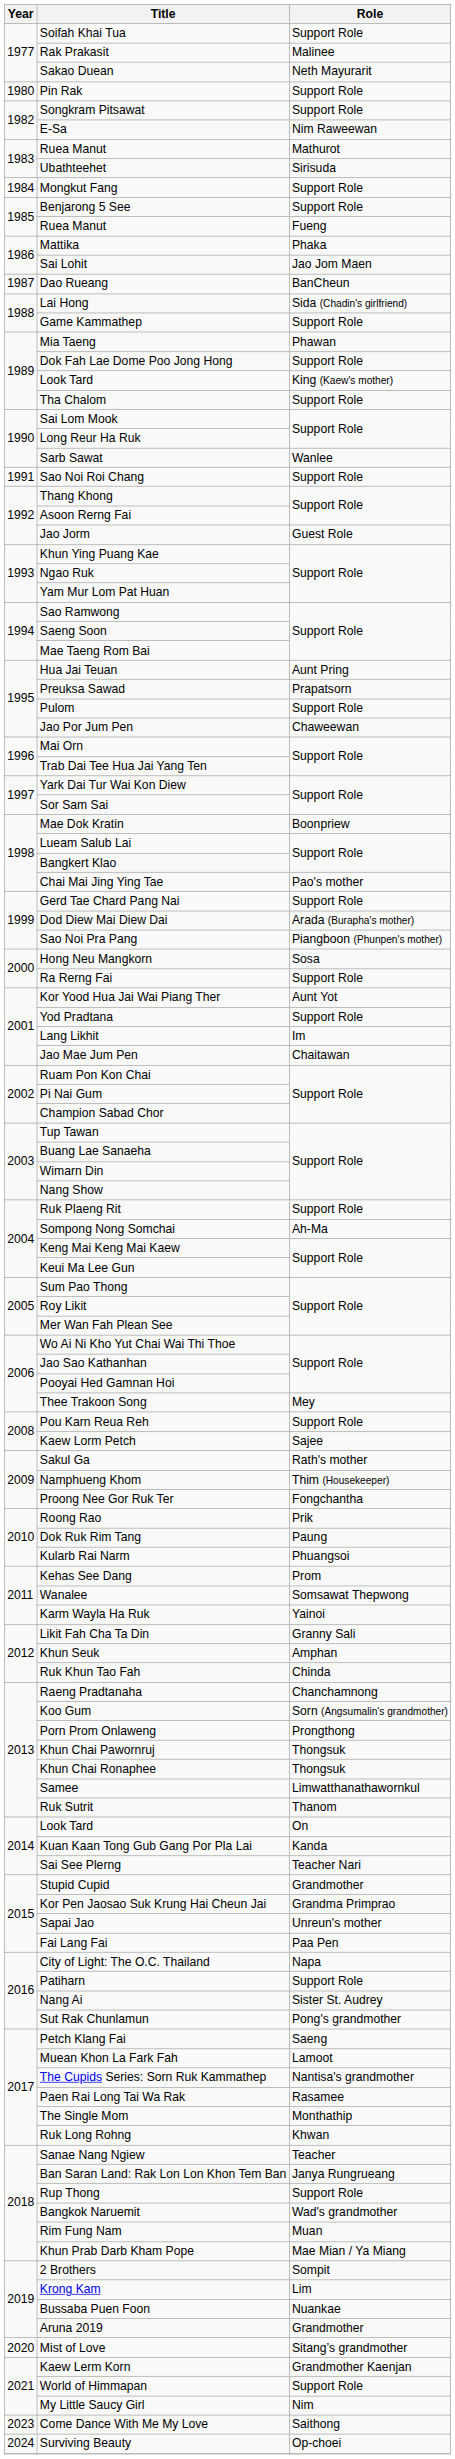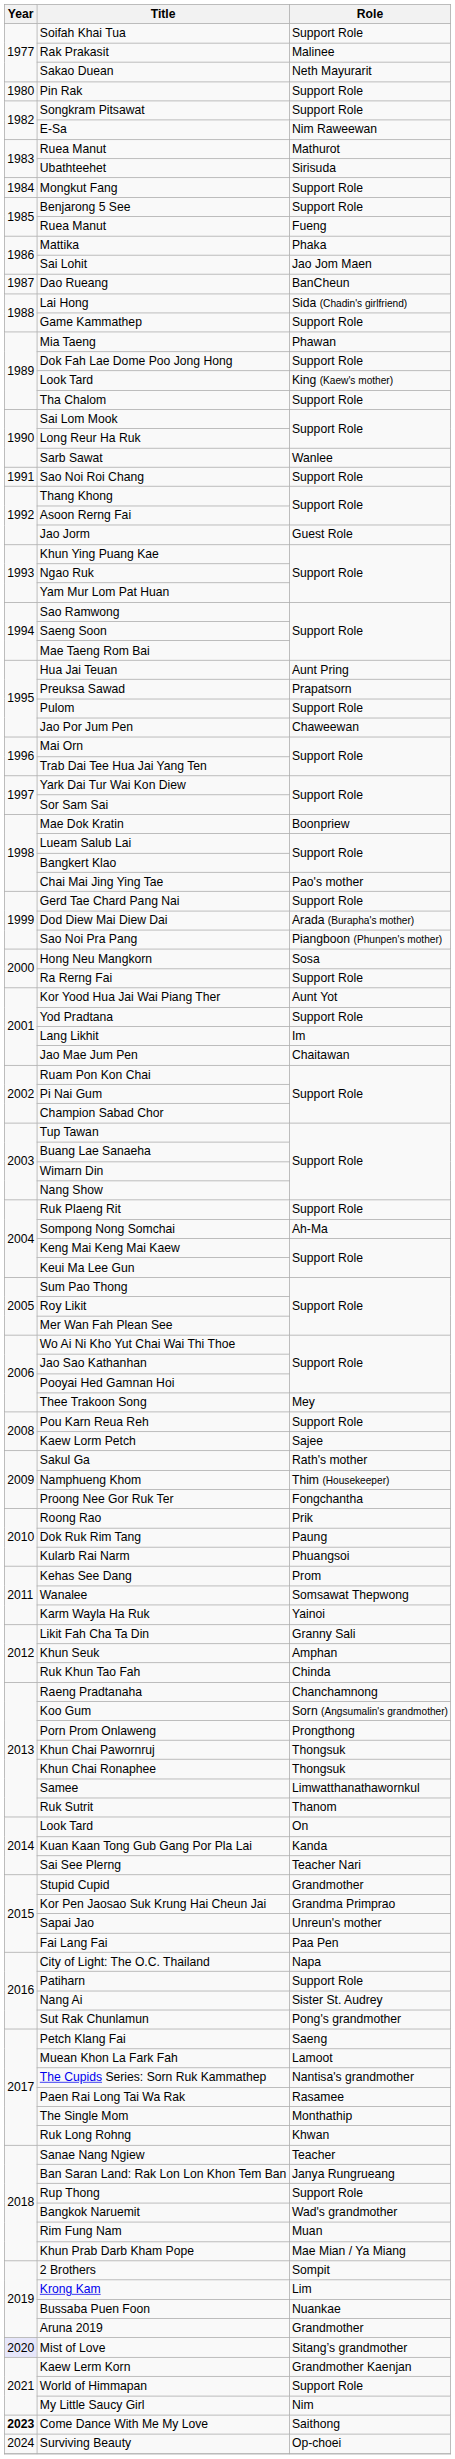(21, 2347) no background -> (21, 2347) lavender background
(21, 2424) normal -> (21, 2424) bold
